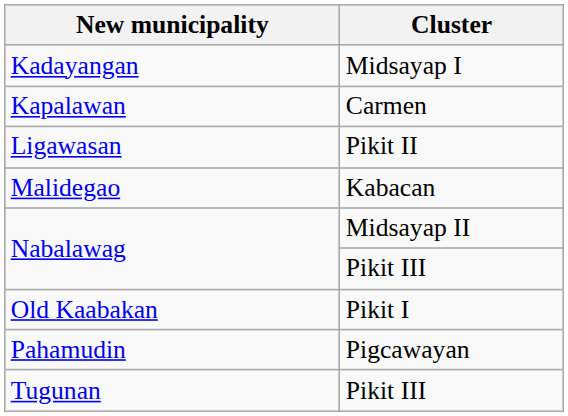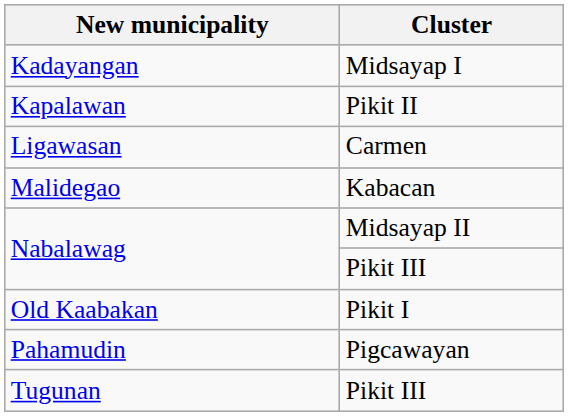(386, 106) Carmen -> (382, 106) Pikit II
(382, 146) Pikit II -> (386, 146) Carmen
